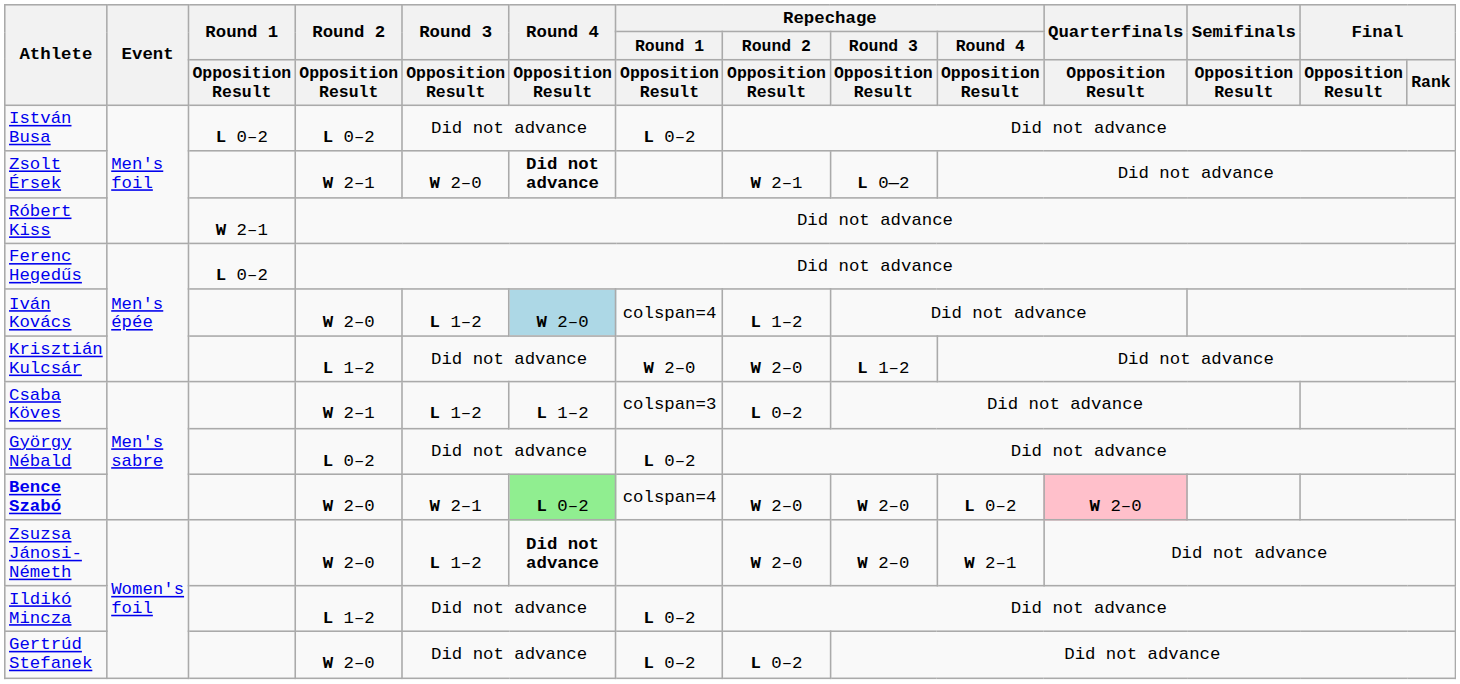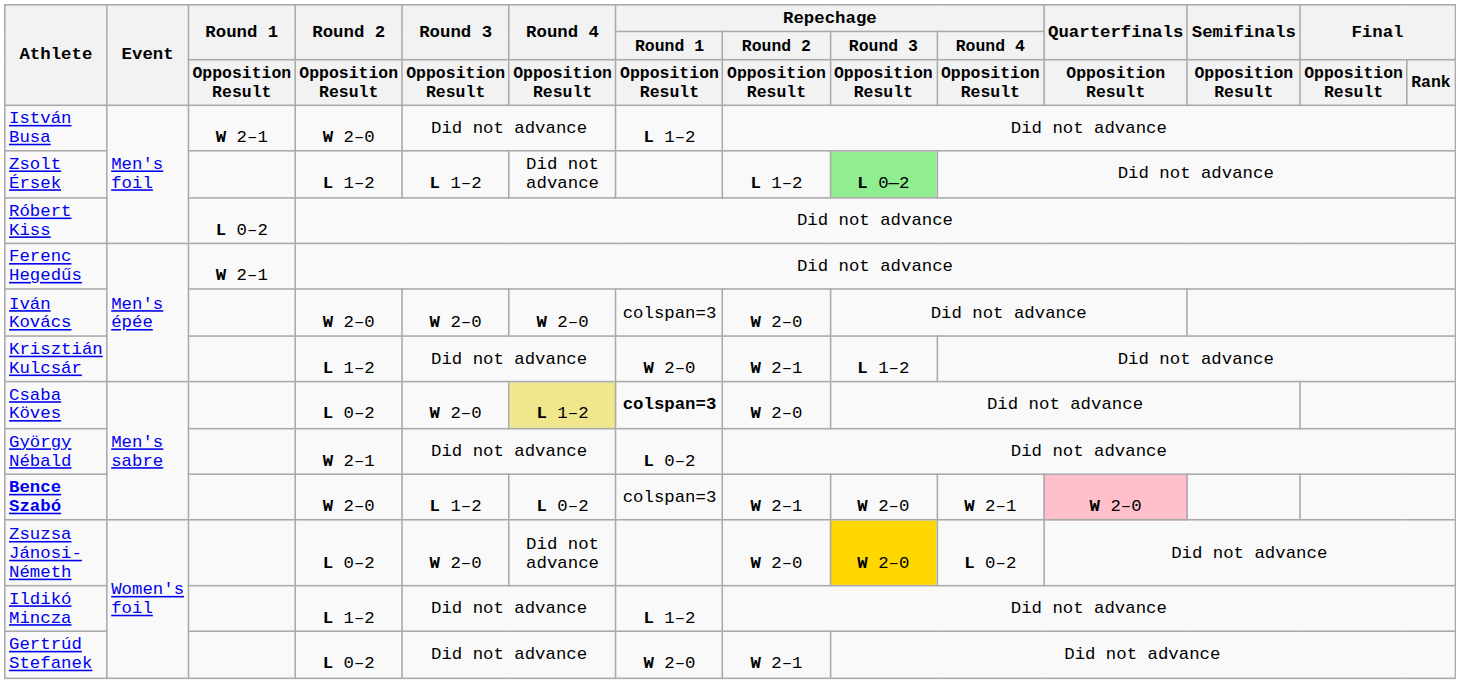(242, 137) L 0–2 -> (242, 137) W 2–1
(349, 137) L 0–2 -> (349, 137) W 2–0
(669, 137) L 0–2 -> (669, 137) L 1–2
(349, 184) W 2–1 -> (349, 184) L 1–2
(456, 184) W 2–0 -> (456, 184) L 1–2
(563, 174) bold -> (563, 174) normal
(776, 184) W 2–1 -> (776, 184) L 1–2
(883, 184) no background -> (883, 184) lightgreen background
(242, 230) W 2–1 -> (242, 230) L 0–2
(242, 276) L 0–2 -> (242, 276) W 2–1
(456, 322) L 1–2 -> (456, 322) W 2–0
(563, 322) lightblue background -> (563, 322) no background
(669, 313) colspan=4 -> (669, 313) colspan=3
(776, 322) L 1–2 -> (776, 322) W 2–0
(776, 368) W 2–0 -> (776, 368) W 2–1
(349, 414) W 2–1 -> (349, 414) L 0–2
(456, 414) L 1–2 -> (456, 414) W 2–0
(563, 414) no background -> (563, 414) khaki background
(669, 405) normal -> (669, 405) bold
(776, 414) L 0–2 -> (776, 414) W 2–0
(349, 461) L 0–2 -> (349, 461) W 2–1
(456, 507) W 2–1 -> (456, 507) L 1–2
(563, 507) lightgreen background -> (563, 507) no background
(669, 497) colspan=4 -> (669, 497) colspan=3
(776, 507) W 2–0 -> (776, 507) W 2–1
(990, 507) L 0–2 -> (990, 507) W 2–1
(349, 562) W 2–0 -> (349, 562) L 0–2
(456, 562) L 1–2 -> (456, 562) W 2–0
(563, 553) bold -> (563, 553) normal
(883, 562) no background -> (883, 562) gold background
(990, 562) W 2–1 -> (990, 562) L 0–2
(669, 618) L 0–2 -> (669, 618) L 1–2
(349, 664) W 2–0 -> (349, 664) L 0–2
(669, 664) L 0–2 -> (669, 664) W 2–0
(776, 664) L 0–2 -> (776, 664) W 2–1
